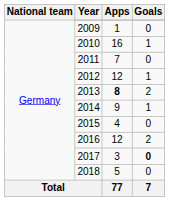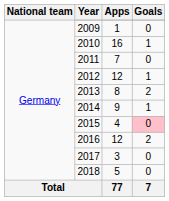(117, 92) bold -> (117, 92) normal
(148, 124) no background -> (148, 124) pink background
(148, 156) bold -> (148, 156) normal
